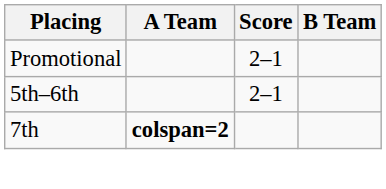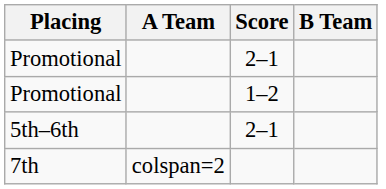+ row: (66, 93)
(180, 129) bold -> (178, 165) normal
